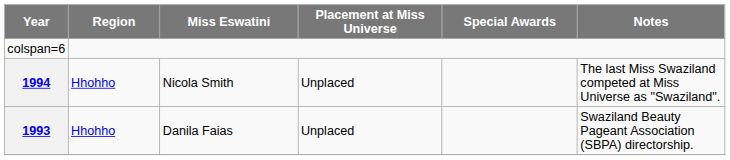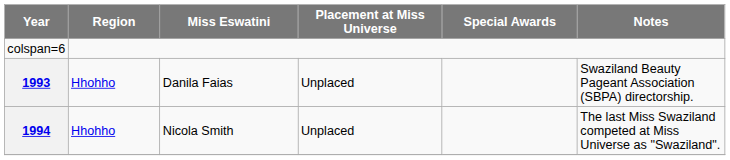rows swapped: (36, 83) <-> (36, 131)
